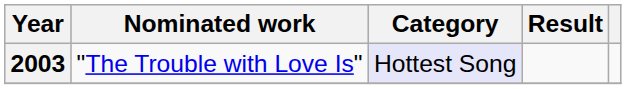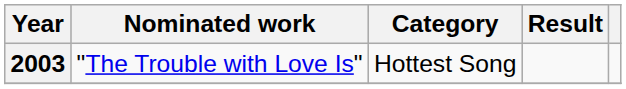(445, 63) lavender background -> (445, 63) no background
